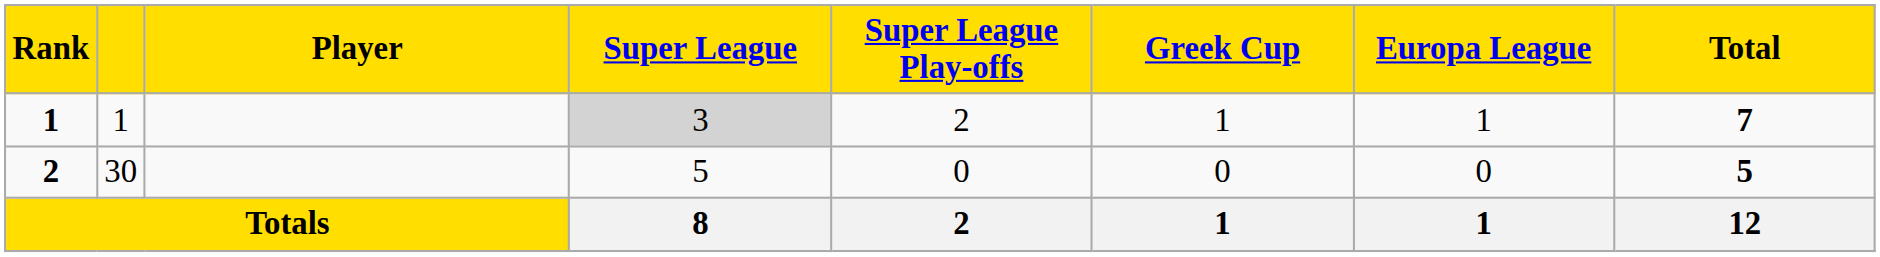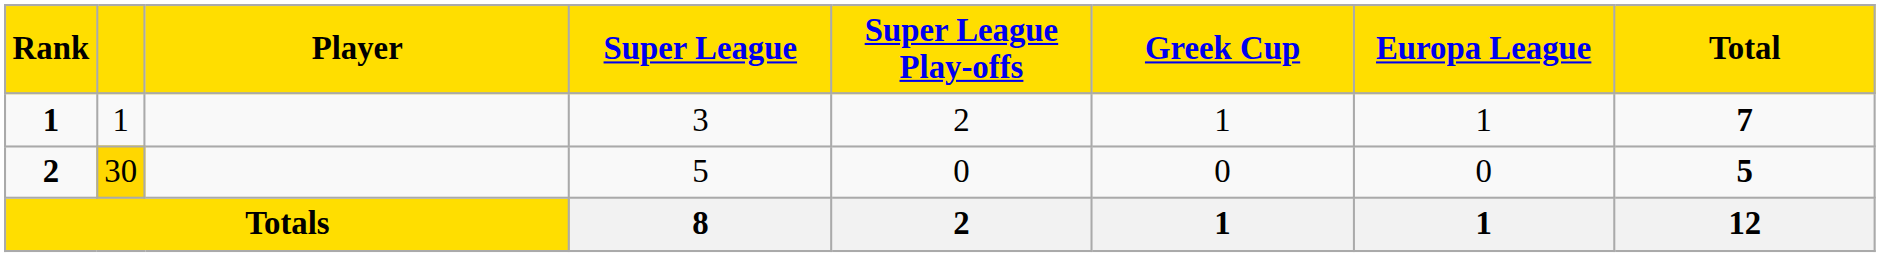(700, 119) lightgrey background -> (700, 119) no background
(121, 171) no background -> (121, 171) gold background
